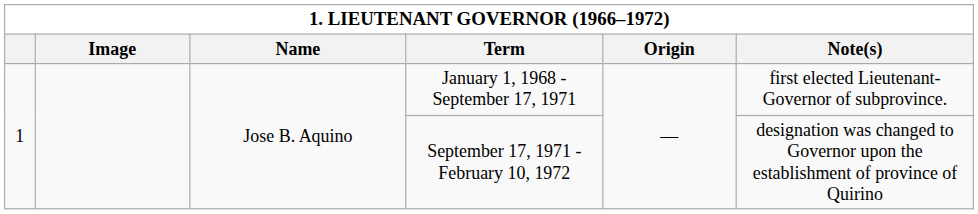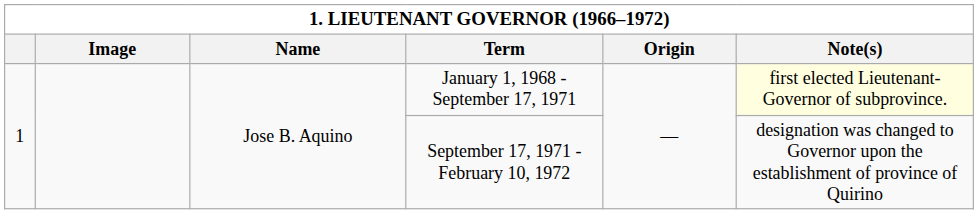(855, 89) no background -> (855, 89) lightyellow background
